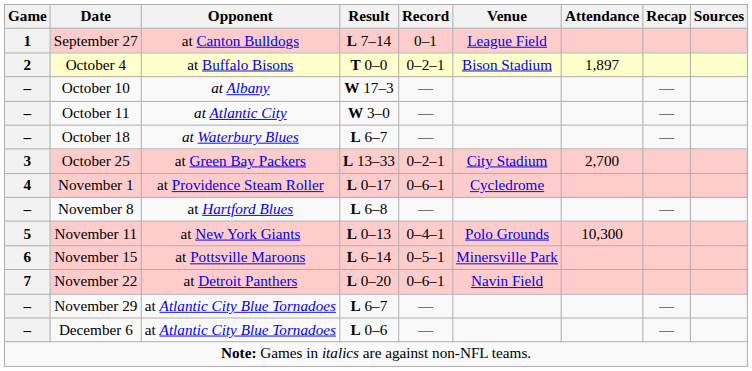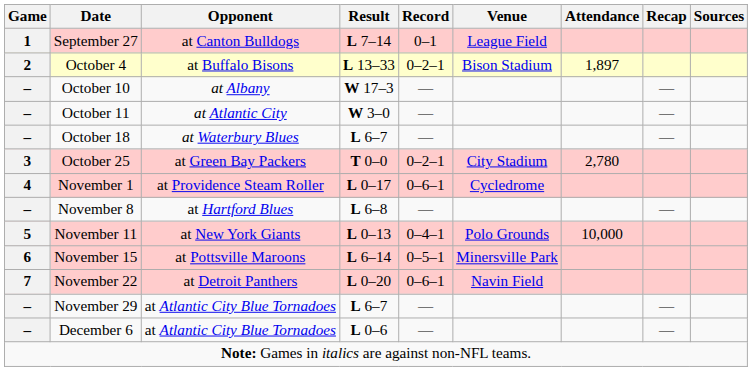(369, 64) T 0–0 -> (369, 64) L 13–33
(369, 161) L 13–33 -> (369, 161) T 0–0
(602, 161) 2,700 -> (602, 161) 2,780
(602, 233) 10,300 -> (602, 233) 10,000
